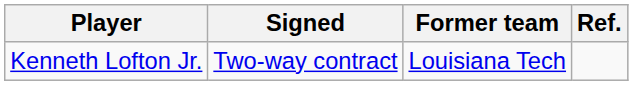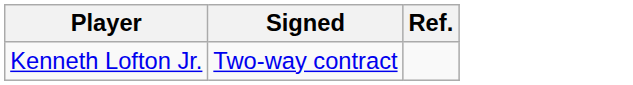- column: (487, 23)
